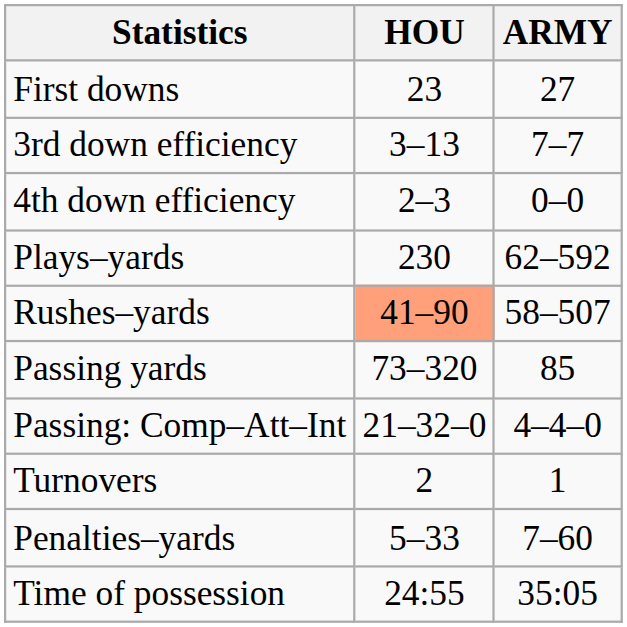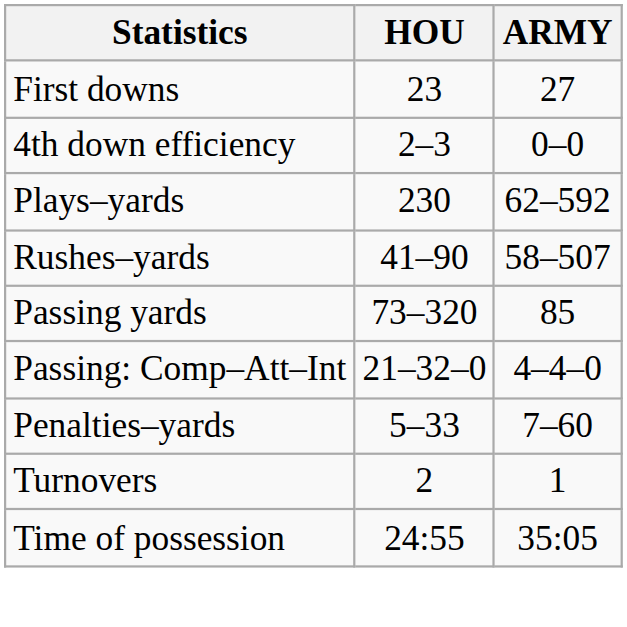- row: (155, 144)
(424, 312) lightsalmon background -> (424, 256) no background
rows swapped: (124, 537) <-> (85, 481)
